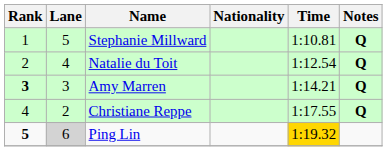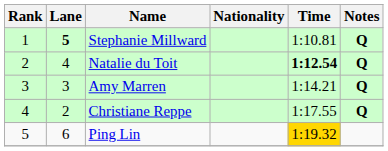(66, 39) normal -> (66, 39) bold
(314, 63) normal -> (314, 63) bold
(25, 87) bold -> (25, 87) normal
(25, 134) bold -> (25, 134) normal
(66, 134) lightgrey background -> (66, 134) no background
